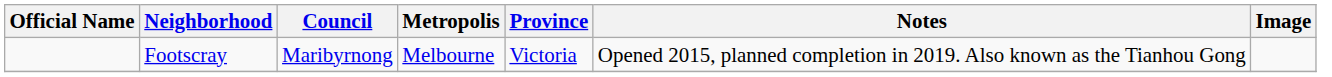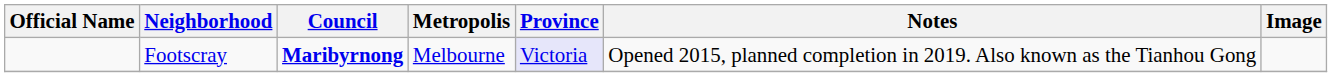(337, 54) normal -> (343, 54) bold
(543, 54) no background -> (554, 54) lavender background
